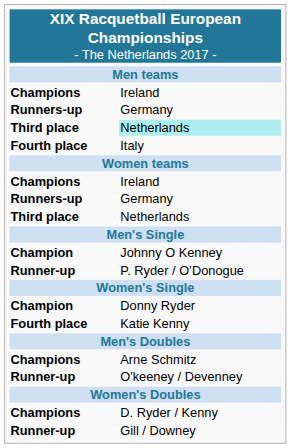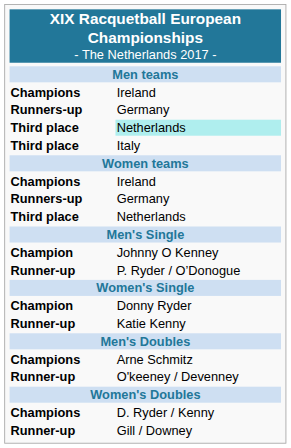(49, 145) Fourth place -> (45, 145) Third place
(49, 323) Fourth place -> (43, 323) Runner-up
